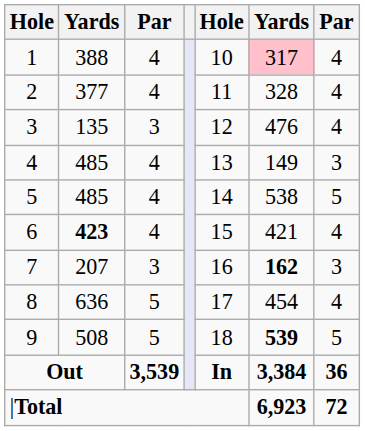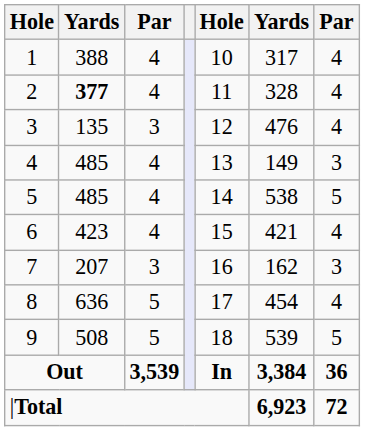(281, 57) pink background -> (281, 57) no background
(92, 92) normal -> (92, 92) bold
(92, 232) bold -> (92, 232) normal
(281, 267) bold -> (281, 267) normal
(281, 337) bold -> (281, 337) normal
